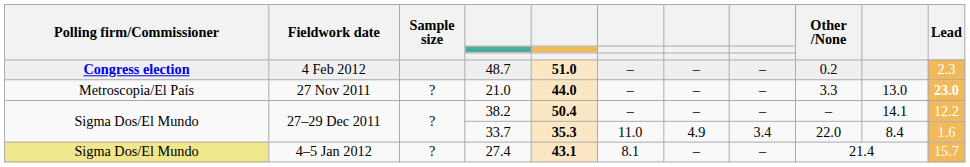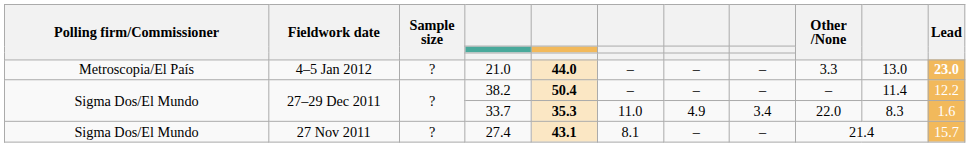- row: (498, 70)
(334, 91) 27 Nov 2011 -> (334, 70) 4–5 Jan 2012
(895, 111) 14.1 -> (895, 91) 11.4
(895, 132) 8.4 -> (895, 111) 8.3
(137, 152) khaki background -> (137, 132) no background
(334, 152) 4–5 Jan 2012 -> (334, 132) 27 Nov 2011
